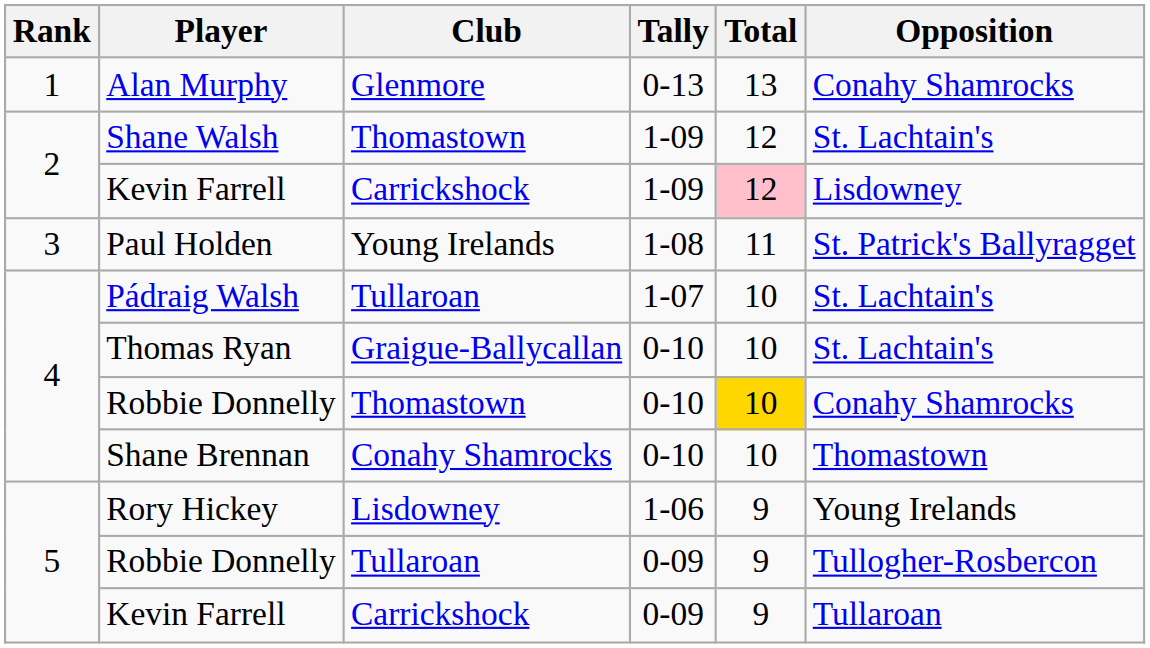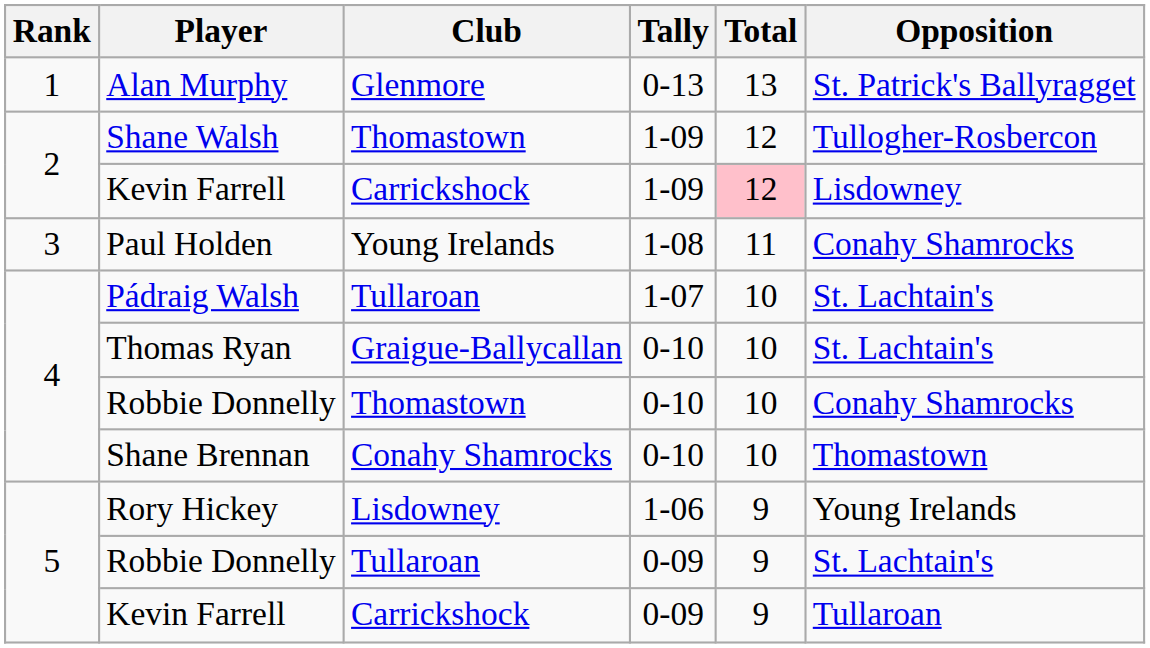(943, 84) Conahy Shamrocks -> (974, 84) St. Patrick's Ballyragget
(903, 137) St. Lachtain's -> (955, 137) Tullogher-Rosbercon
(974, 243) St. Patrick's Ballyragget -> (943, 243) Conahy Shamrocks
(761, 402) gold background -> (761, 402) no background
(955, 561) Tullogher-Rosbercon -> (903, 561) St. Lachtain's
